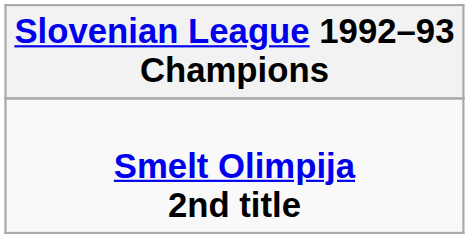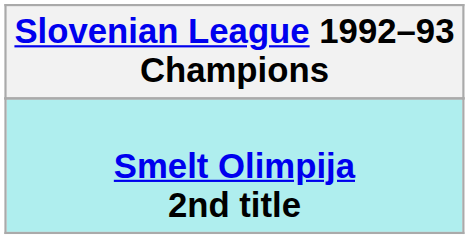(234, 184) no background -> (234, 184) paleturquoise background
